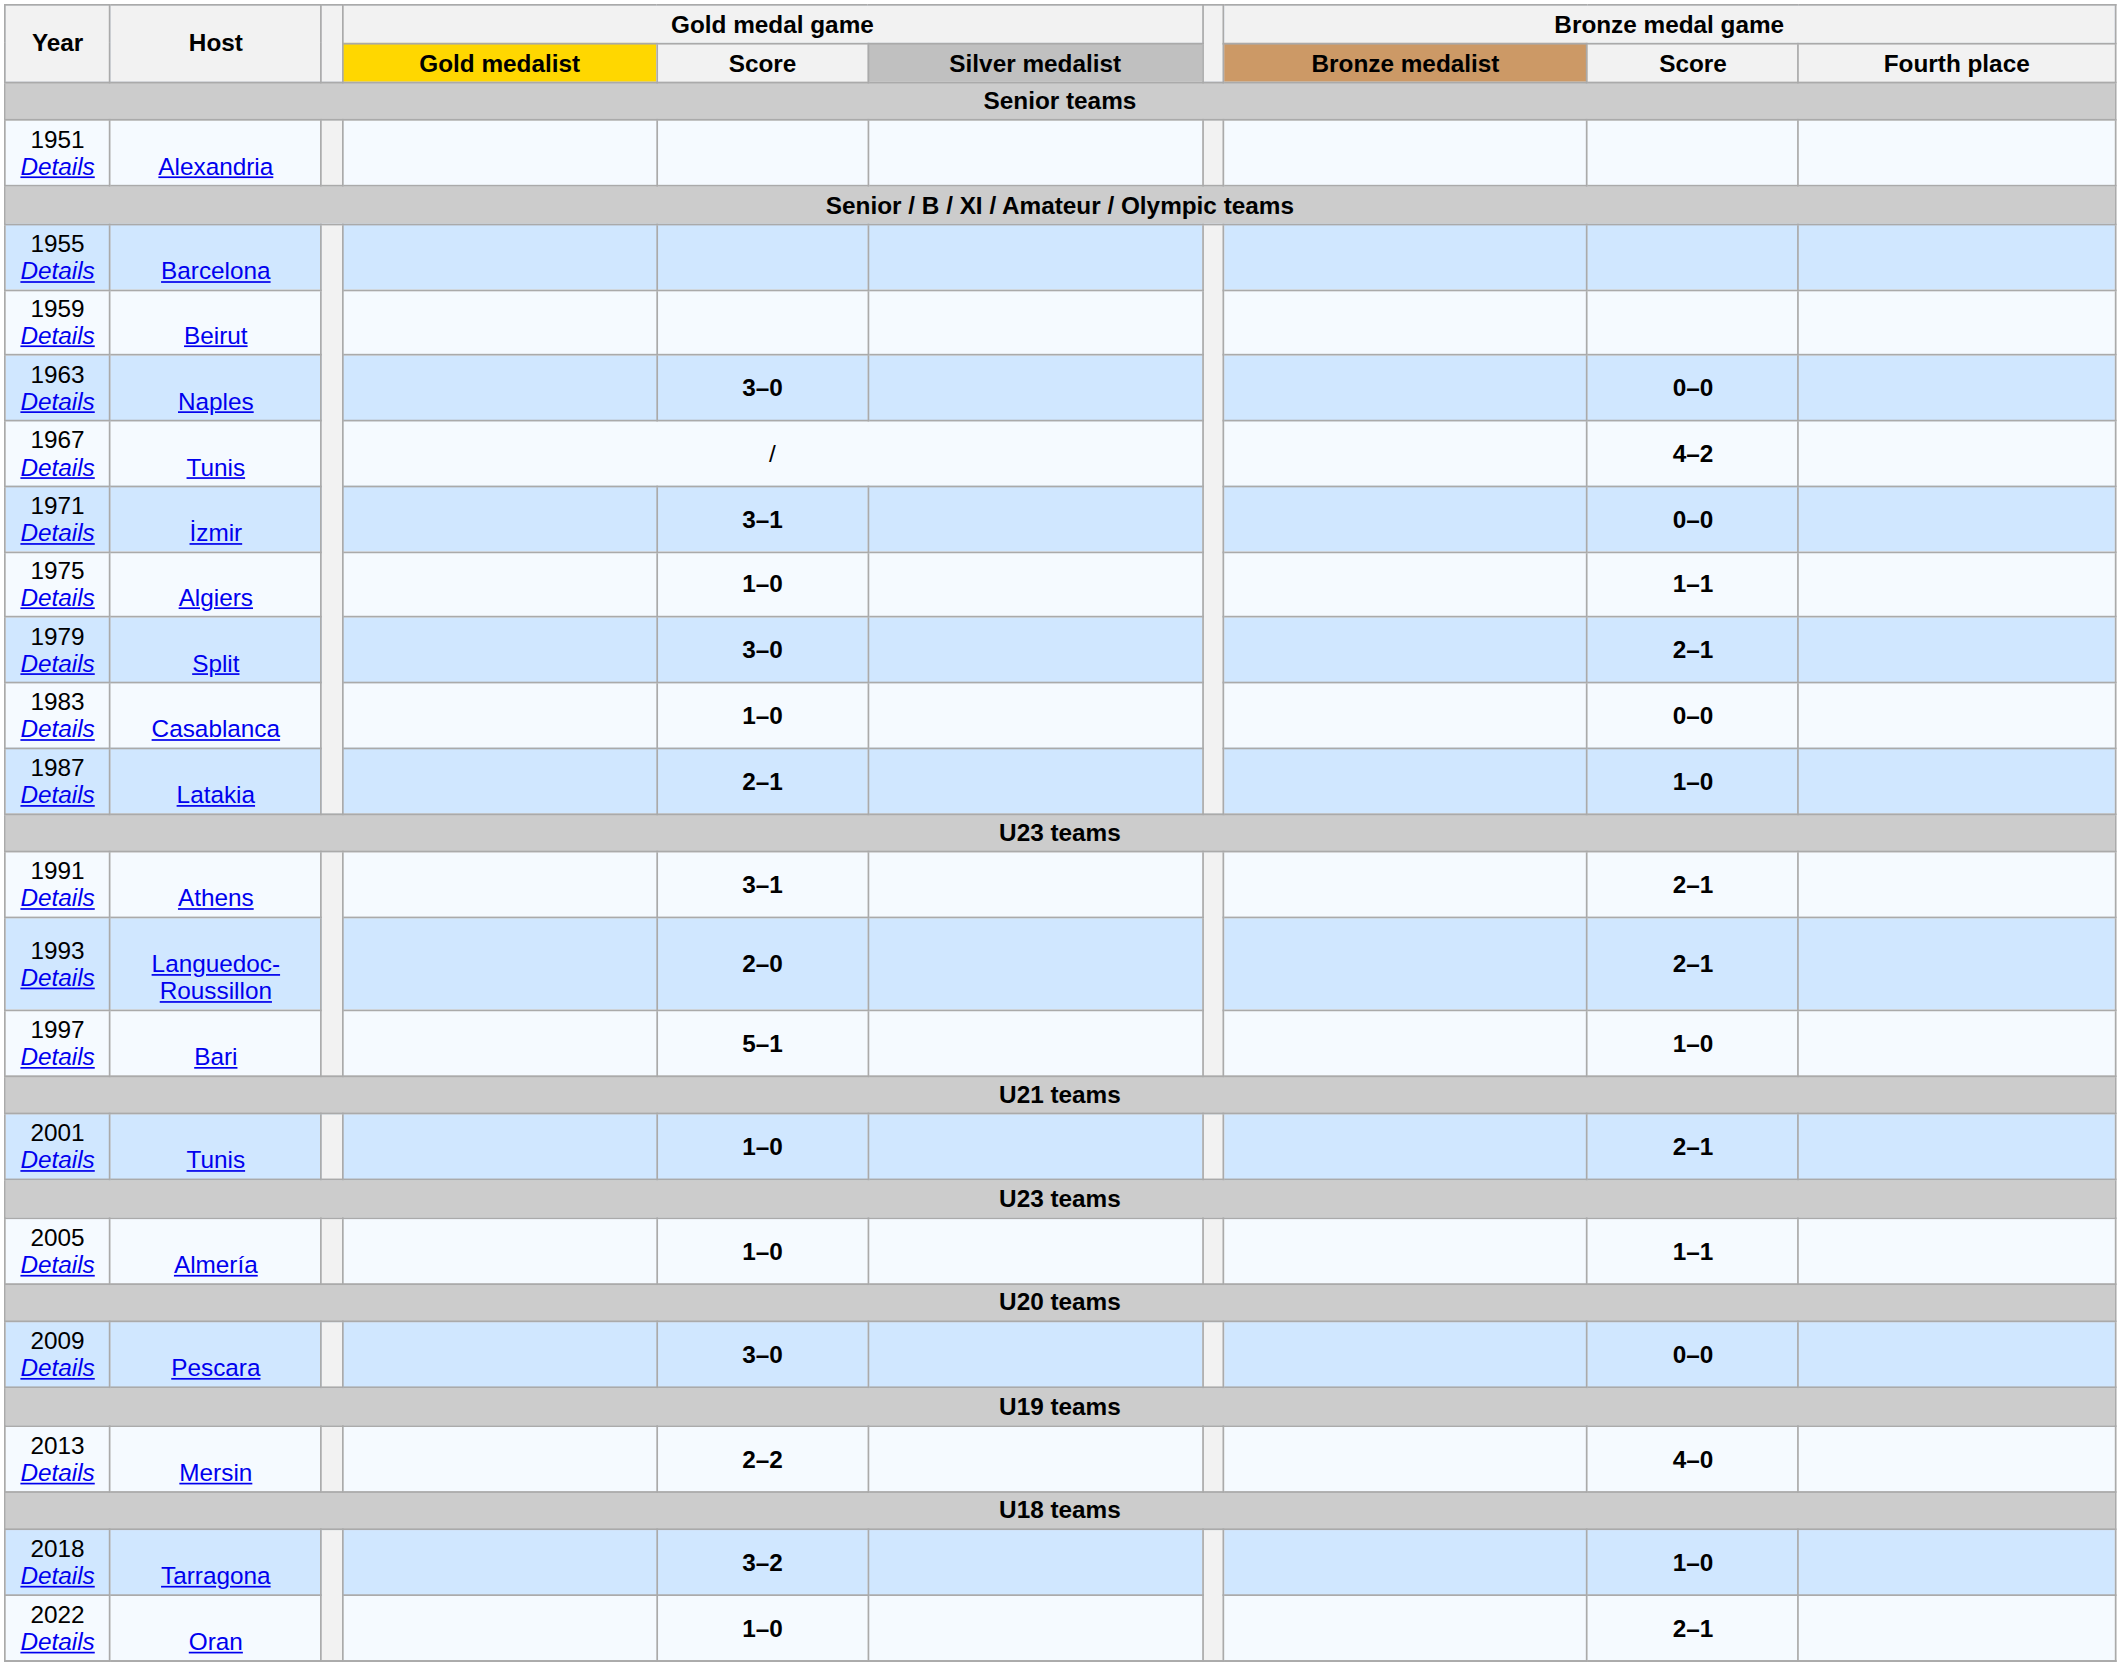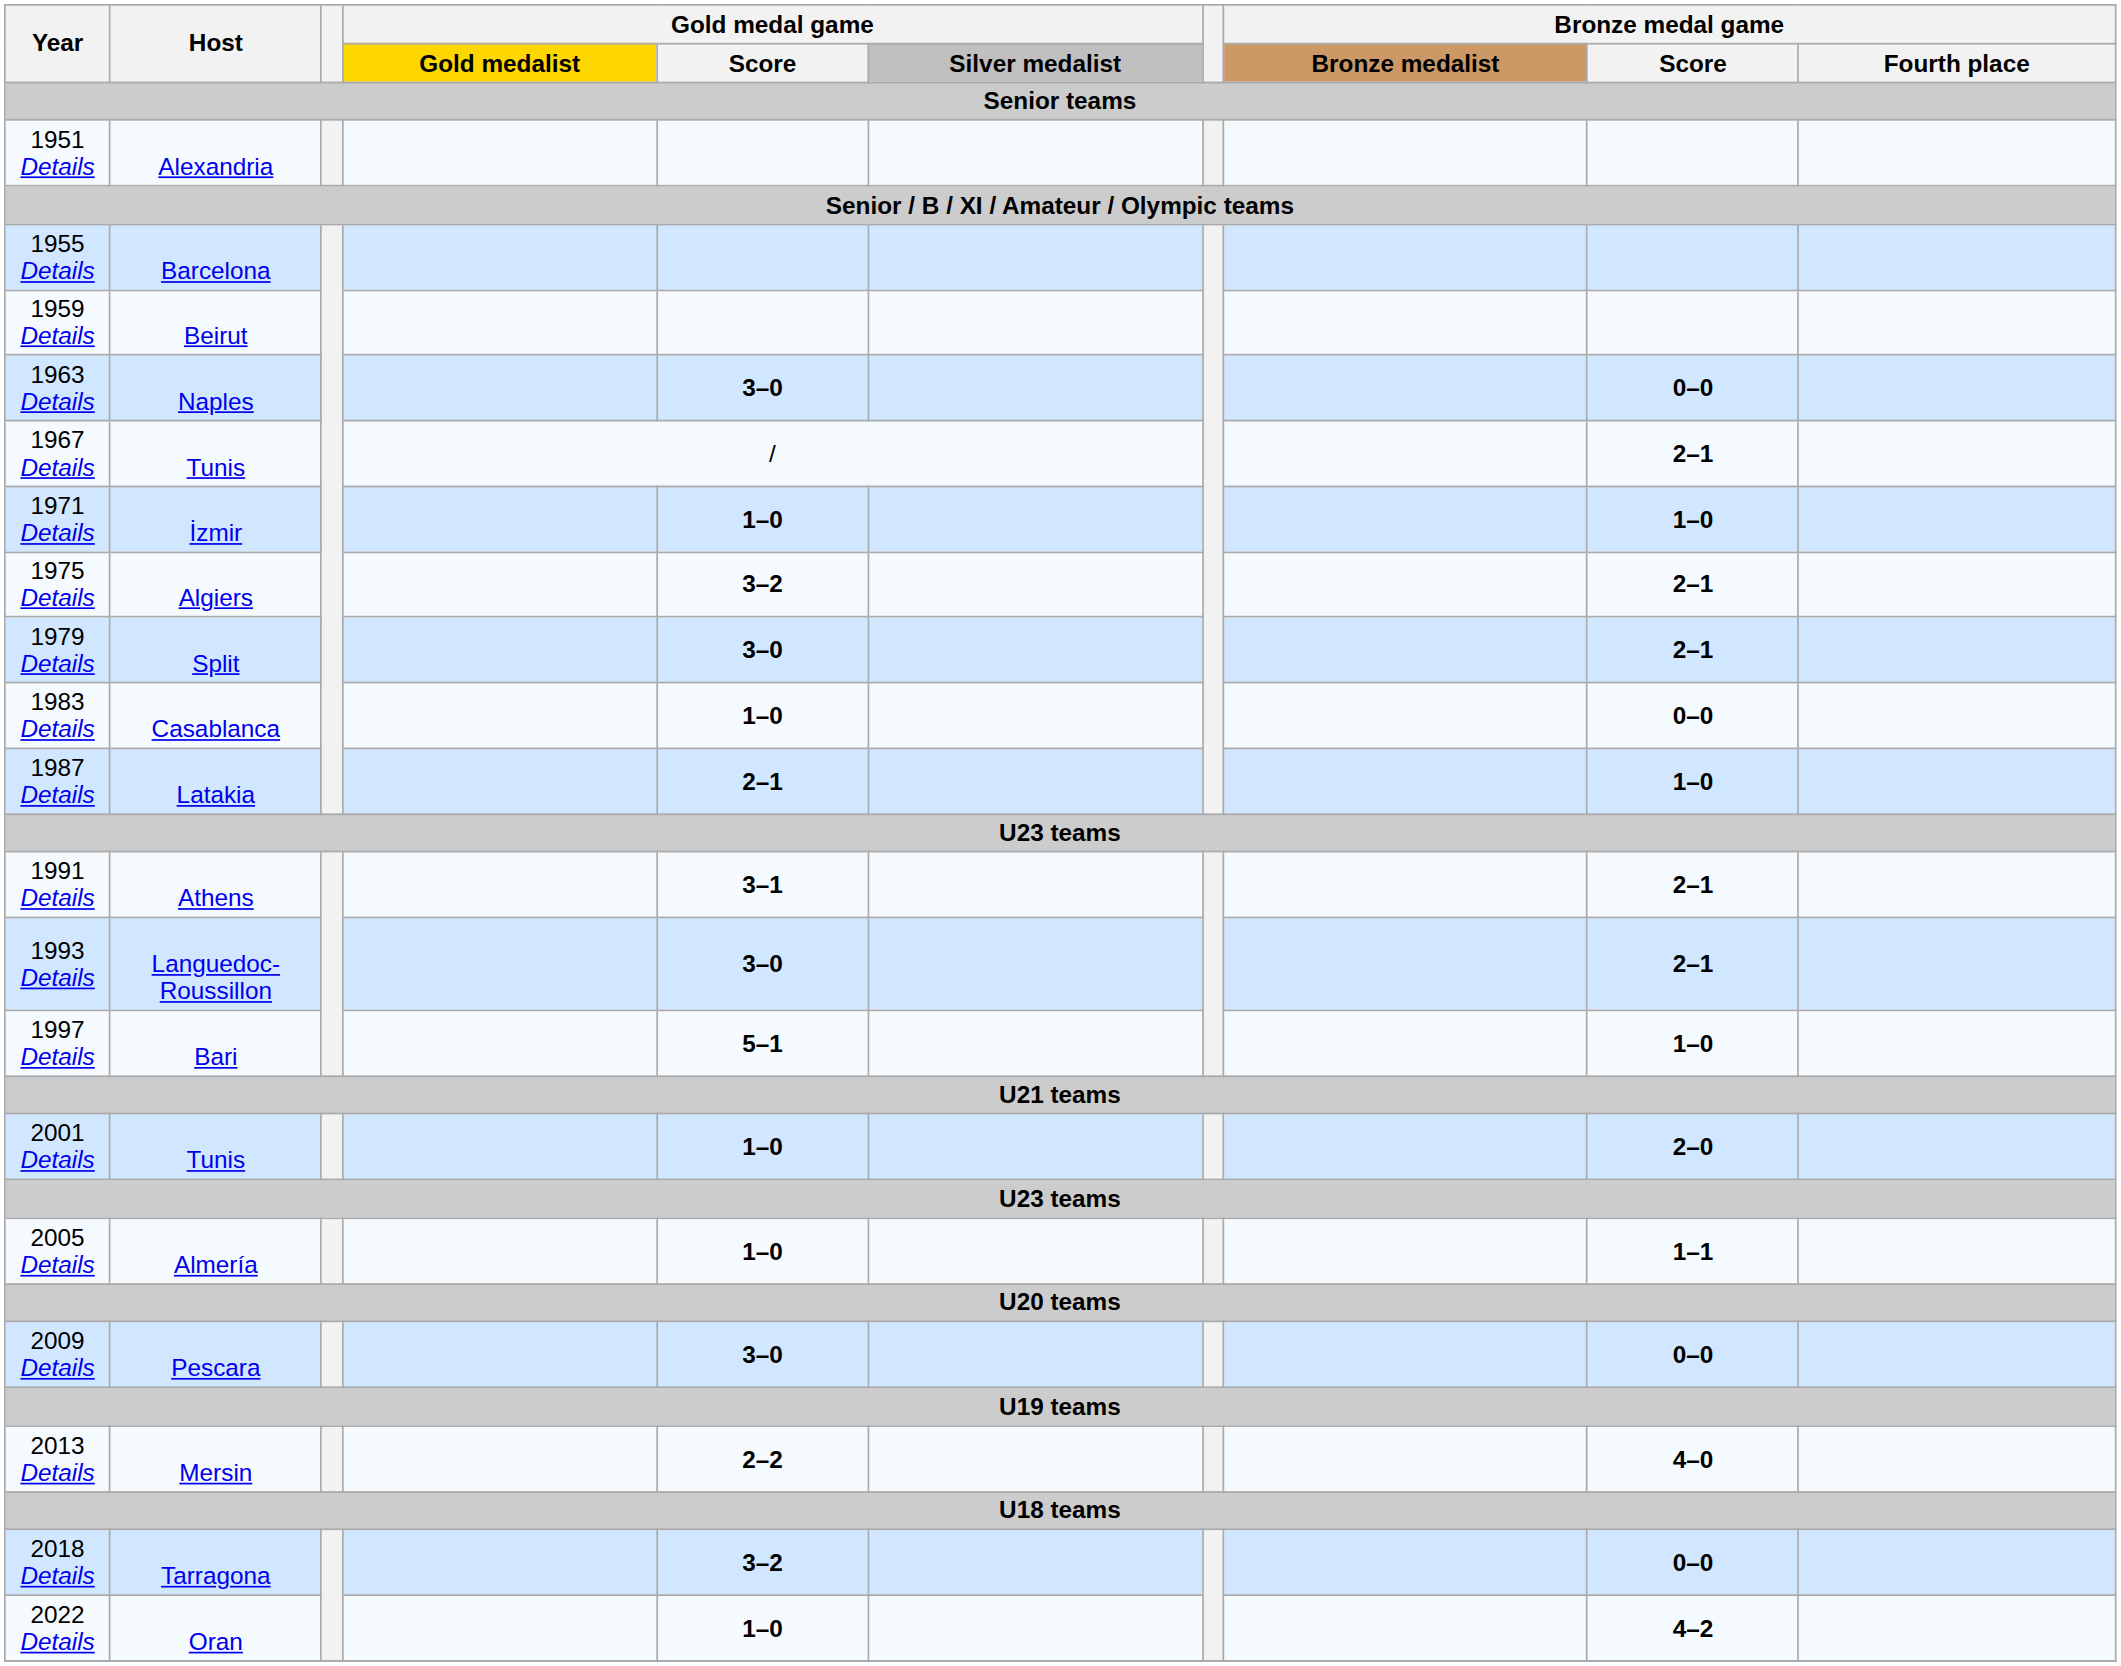(1693, 454) 4–2 -> (1693, 454) 2–1
(763, 519) 3–1 -> (763, 519) 1–0
(1693, 519) 0–0 -> (1693, 519) 1–0
(763, 585) 1–0 -> (763, 585) 3–2
(1693, 585) 1–1 -> (1693, 585) 2–1
(763, 964) 2–0 -> (763, 964) 3–0
(1693, 1147) 2–1 -> (1693, 1147) 2–0
(1693, 1563) 1–0 -> (1693, 1563) 0–0
(1693, 1628) 2–1 -> (1693, 1628) 4–2
